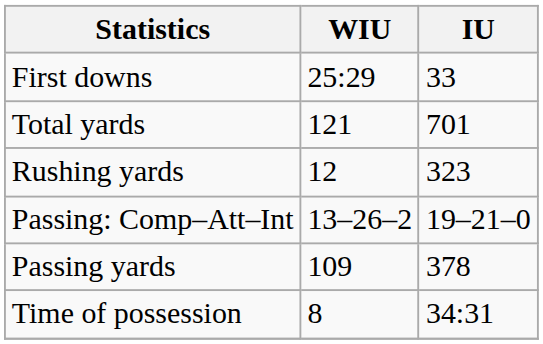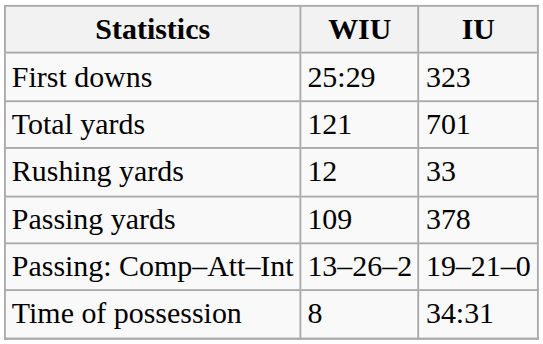(441, 76) 33 -> (448, 76) 323
(448, 171) 323 -> (441, 171) 33
rows swapped: (94, 266) <-> (153, 218)
